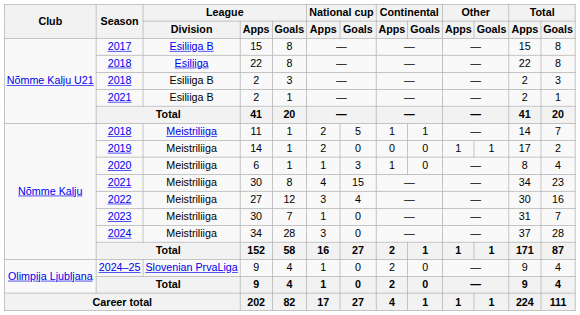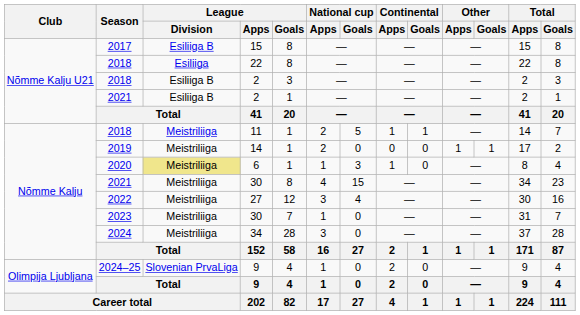(192, 166) no background -> (192, 166) khaki background
